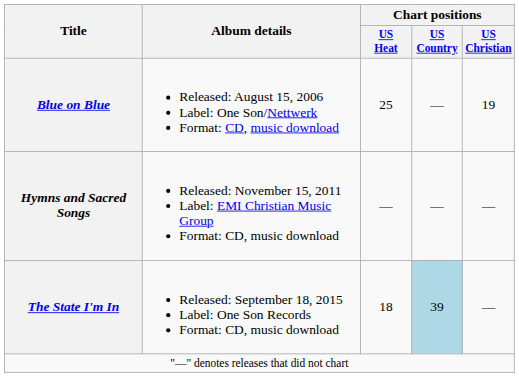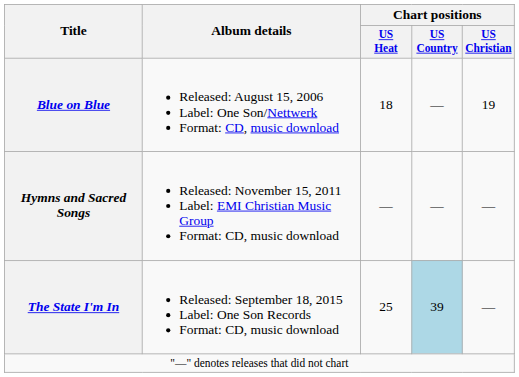(386, 104) 25 -> (386, 104) 18
(386, 307) 18 -> (386, 307) 25
